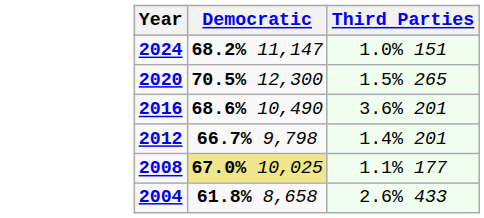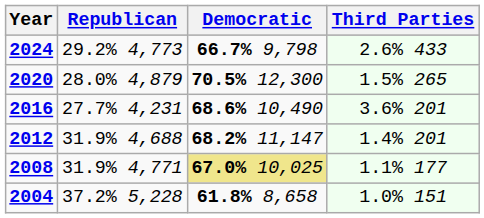+ column: (122, 21)
(257, 50) 68.2% 11,147 -> (257, 50) 66.7% 9,798
(403, 50) 1.0% 151 -> (403, 50) 2.6% 433
(257, 139) 66.7% 9,798 -> (257, 139) 68.2% 11,147
(403, 198) 2.6% 433 -> (403, 198) 1.0% 151
